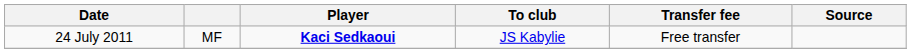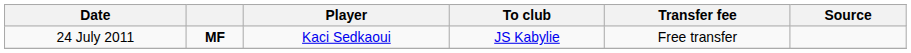(212, 37) normal -> (215, 37) bold
(348, 37) bold -> (346, 37) normal
